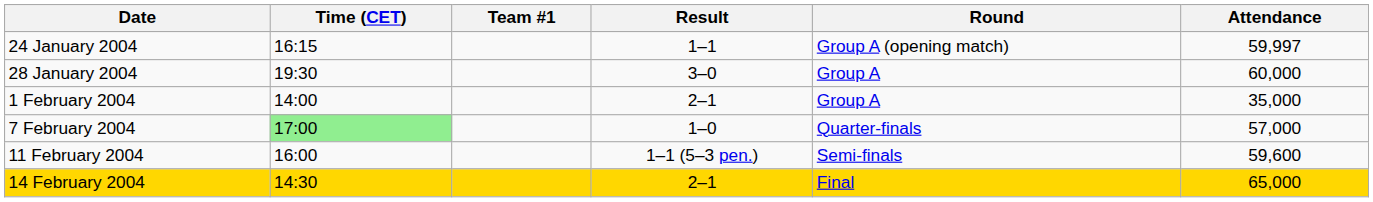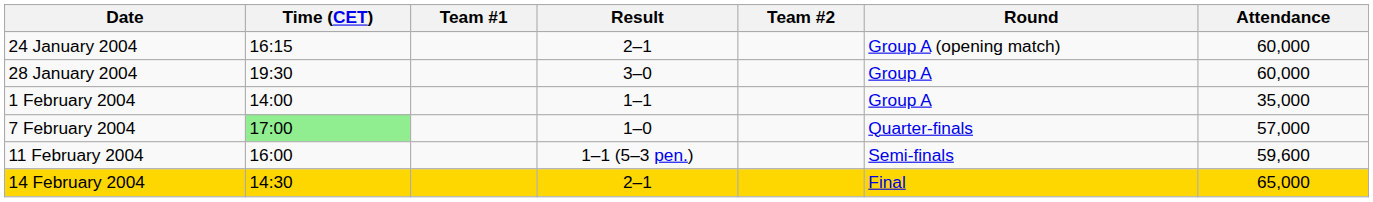+ column: (801, 18)
(702, 45) 1–1 -> (637, 45) 2–1
(1275, 45) 59,997 -> (1283, 45) 60,000
(702, 100) 2–1 -> (637, 100) 1–1
